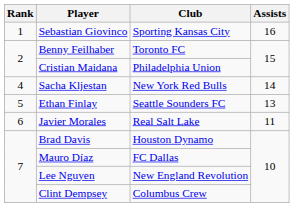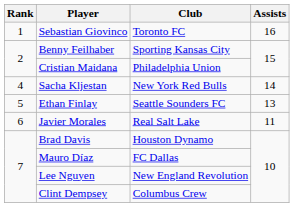(181, 31) Sporting Kansas City -> (159, 31) Toronto FC
(159, 49) Toronto FC -> (181, 49) Sporting Kansas City
